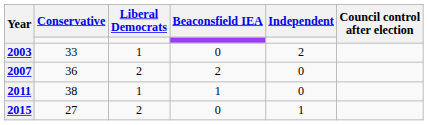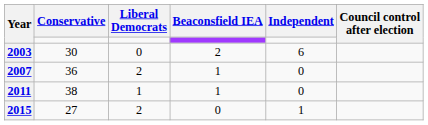(71, 52) 33 -> (71, 52) 30
(139, 52) 1 -> (139, 52) 0
(218, 52) 0 -> (218, 52) 2
(301, 52) 2 -> (301, 52) 6
(218, 71) 2 -> (218, 71) 1
